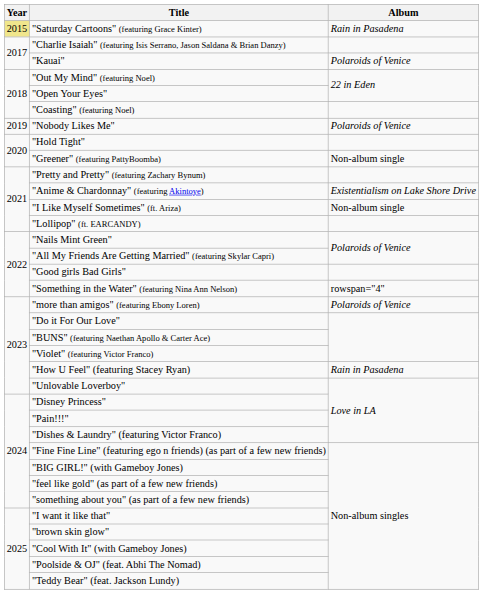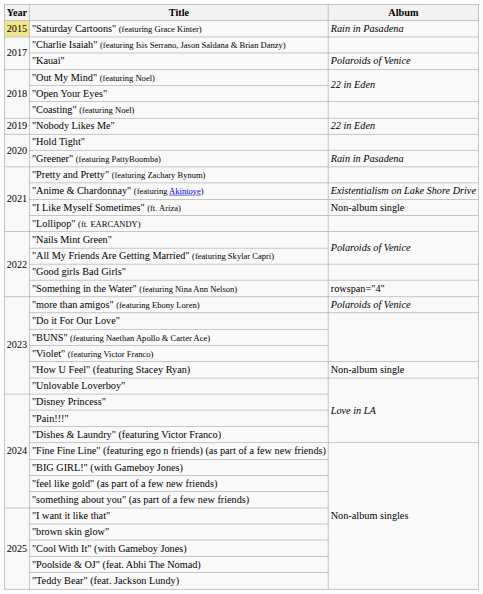(371, 126) Polaroids of Venice -> (353, 126) 22 in Eden
(368, 158) Non-album single -> (367, 158) Rain in Pasadena
(367, 369) Rain in Pasadena -> (368, 369) Non-album single
